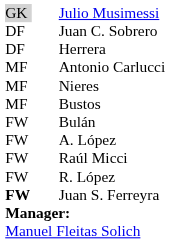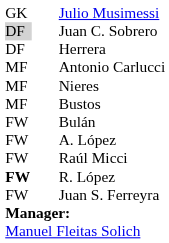(16, 13) lightgrey background -> (16, 13) no background
(15, 31) no background -> (15, 31) lightgrey background
(17, 176) normal -> (18, 176) bold
(18, 194) bold -> (17, 194) normal
